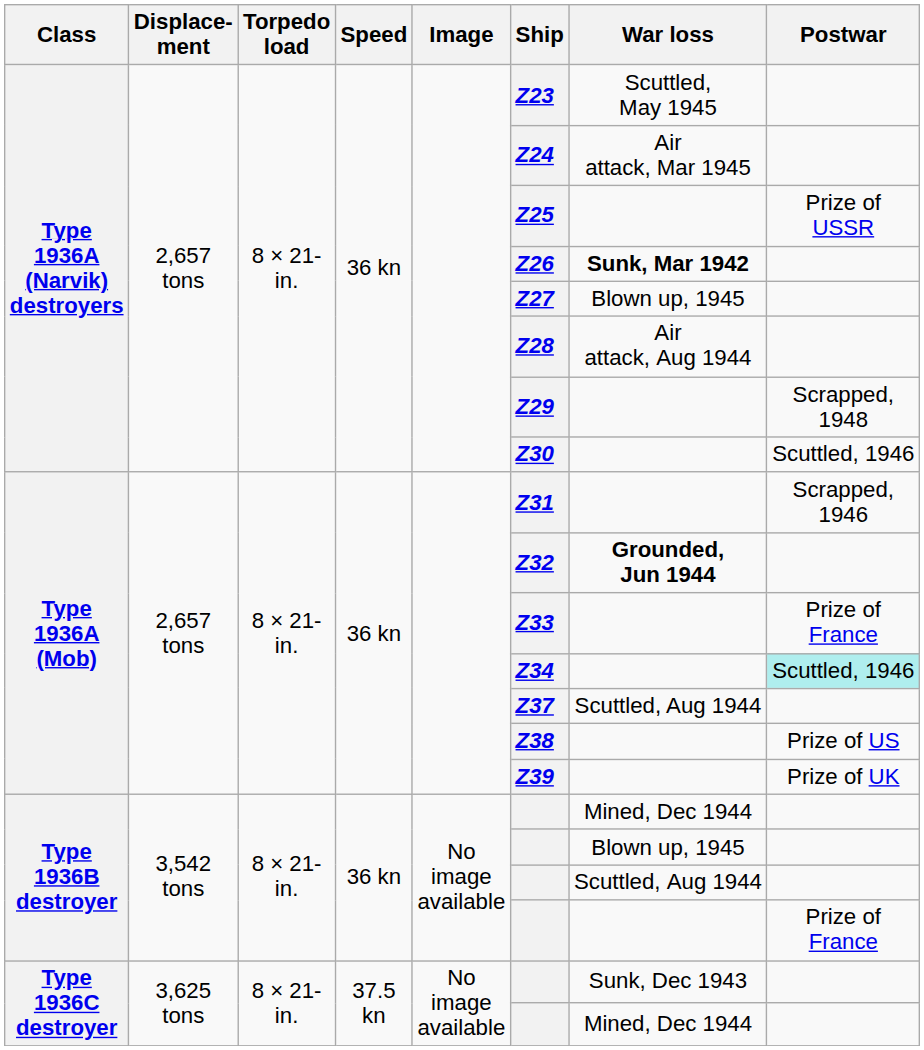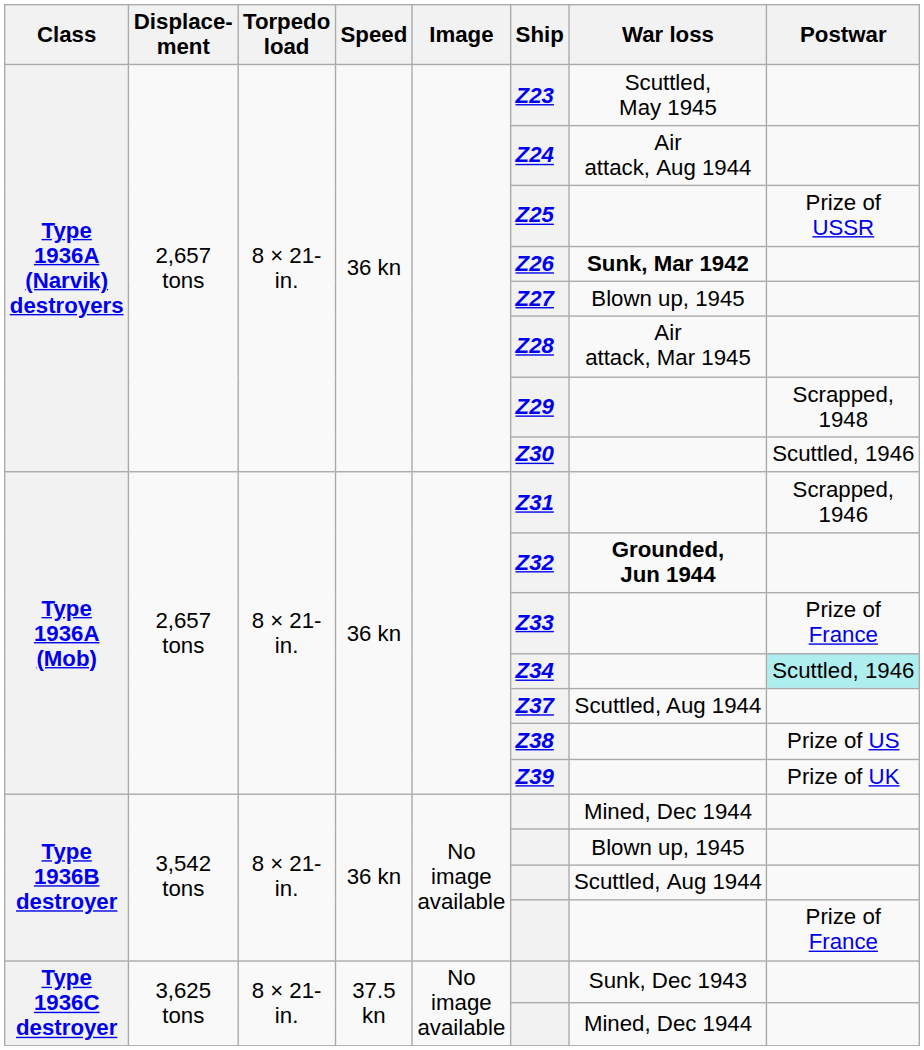(668, 155) Air attack, Mar 1945 -> (668, 155) Air attack, Aug 1944
(668, 346) Air attack, Aug 1944 -> (668, 346) Air attack, Mar 1945
